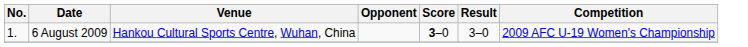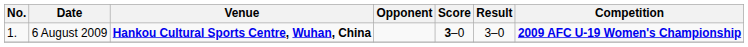(234, 32) normal -> (242, 32) bold
(609, 32) normal -> (630, 32) bold
